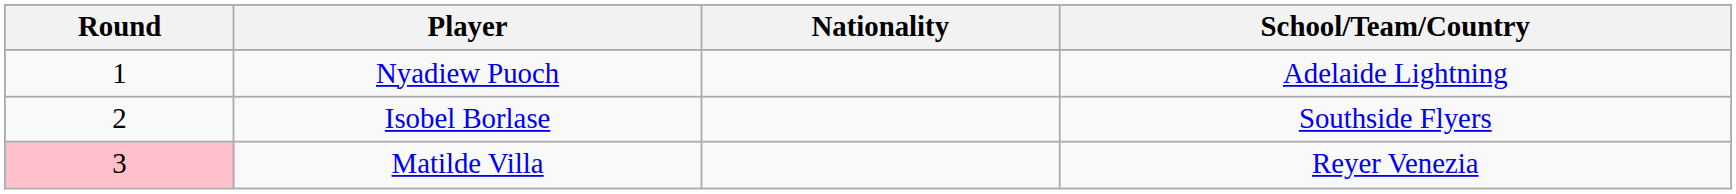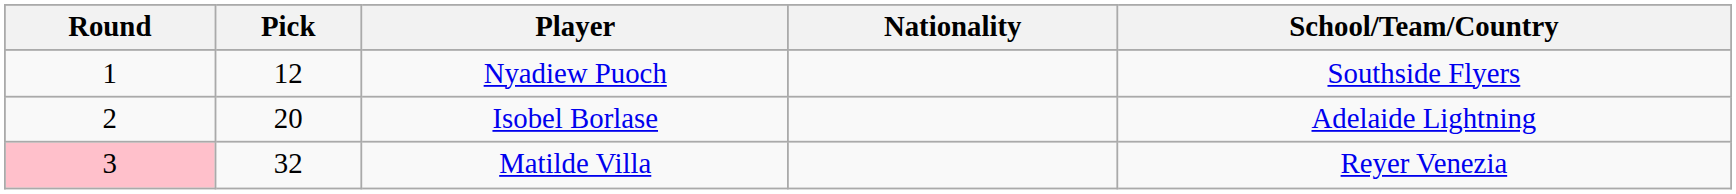+ column: (288, 27)
(1395, 73) Adelaide Lightning -> (1424, 73) Southside Flyers
(1395, 118) Southside Flyers -> (1424, 118) Adelaide Lightning
